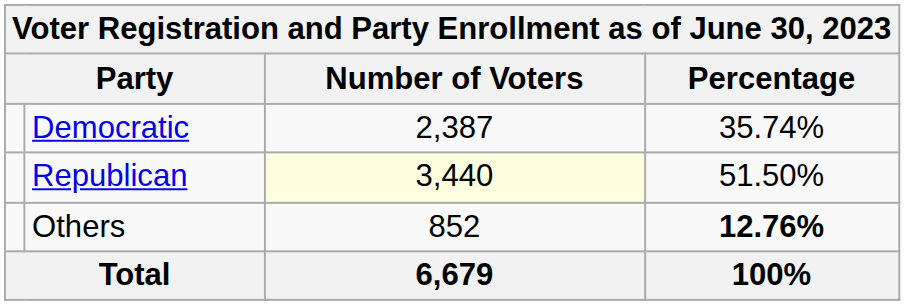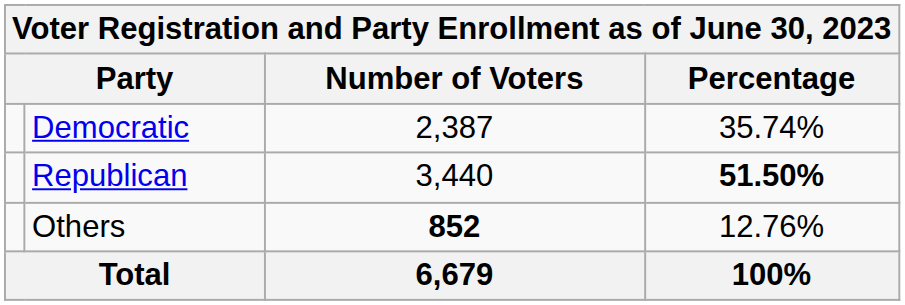(454, 176) lightyellow background -> (454, 176) no background
(772, 176) normal -> (772, 176) bold
(454, 226) normal -> (454, 226) bold
(772, 226) bold -> (772, 226) normal
